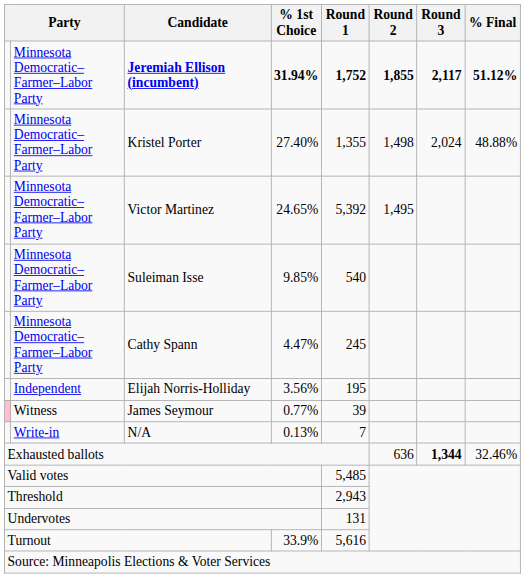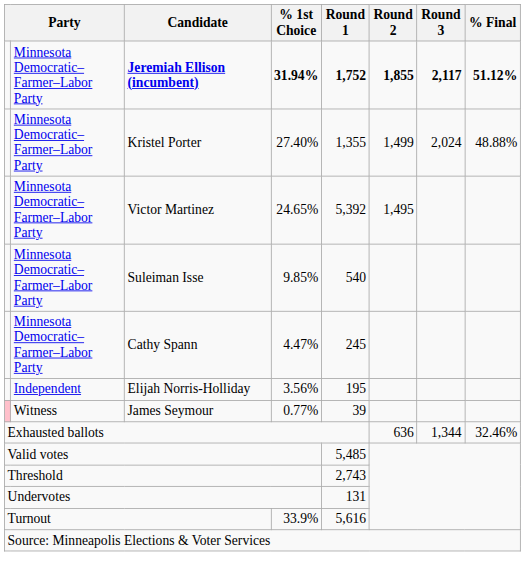(399, 142) 1,498 -> (399, 142) 1,499
- row: (139, 432)
(446, 454) bold -> (446, 432) normal
(351, 497) 2,943 -> (351, 475) 2,743
